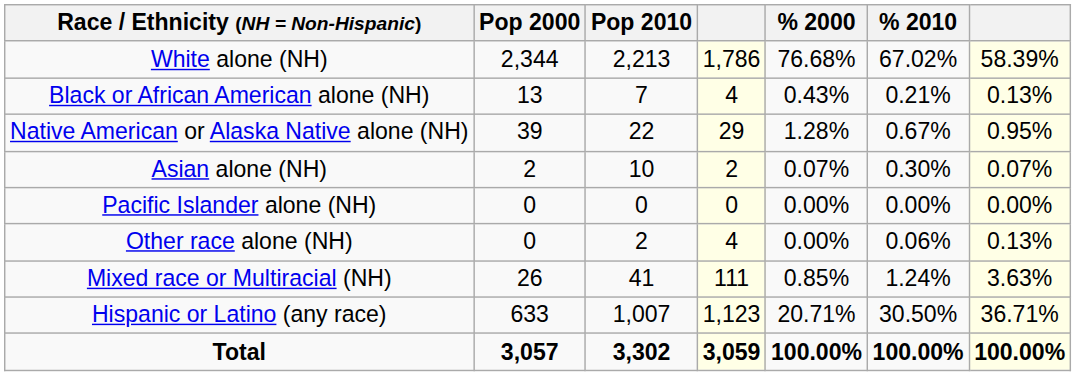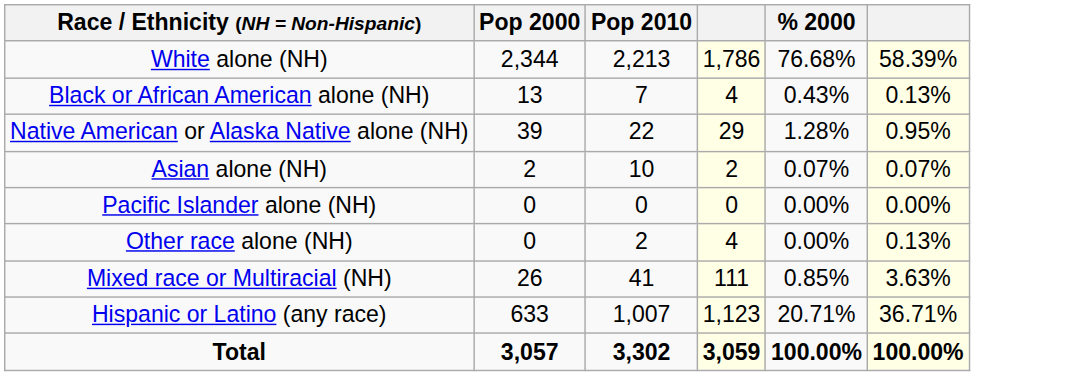- column: (918, 22)
